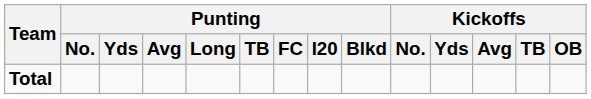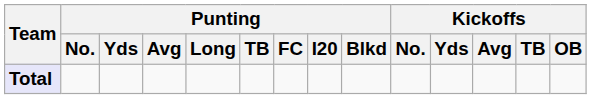(31, 78) no background -> (31, 78) lavender background
